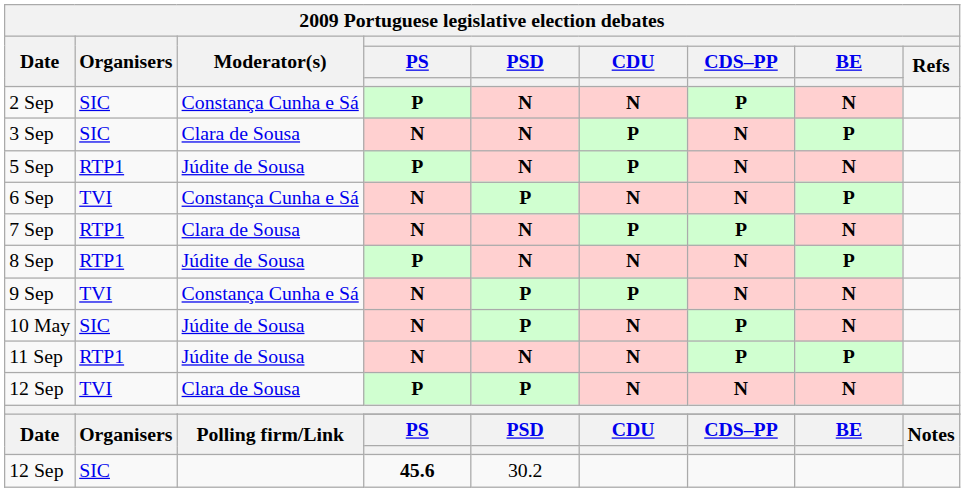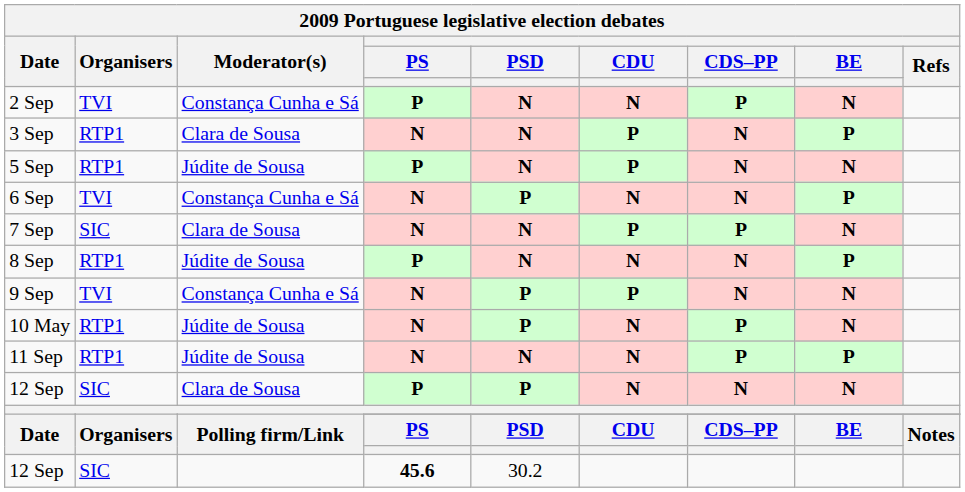(95, 101) SIC -> (96, 101) TVI
(95, 133) SIC -> (102, 133) RTP1
(102, 229) RTP1 -> (95, 229) SIC
(95, 324) SIC -> (102, 324) RTP1
(96, 388) TVI -> (95, 388) SIC
